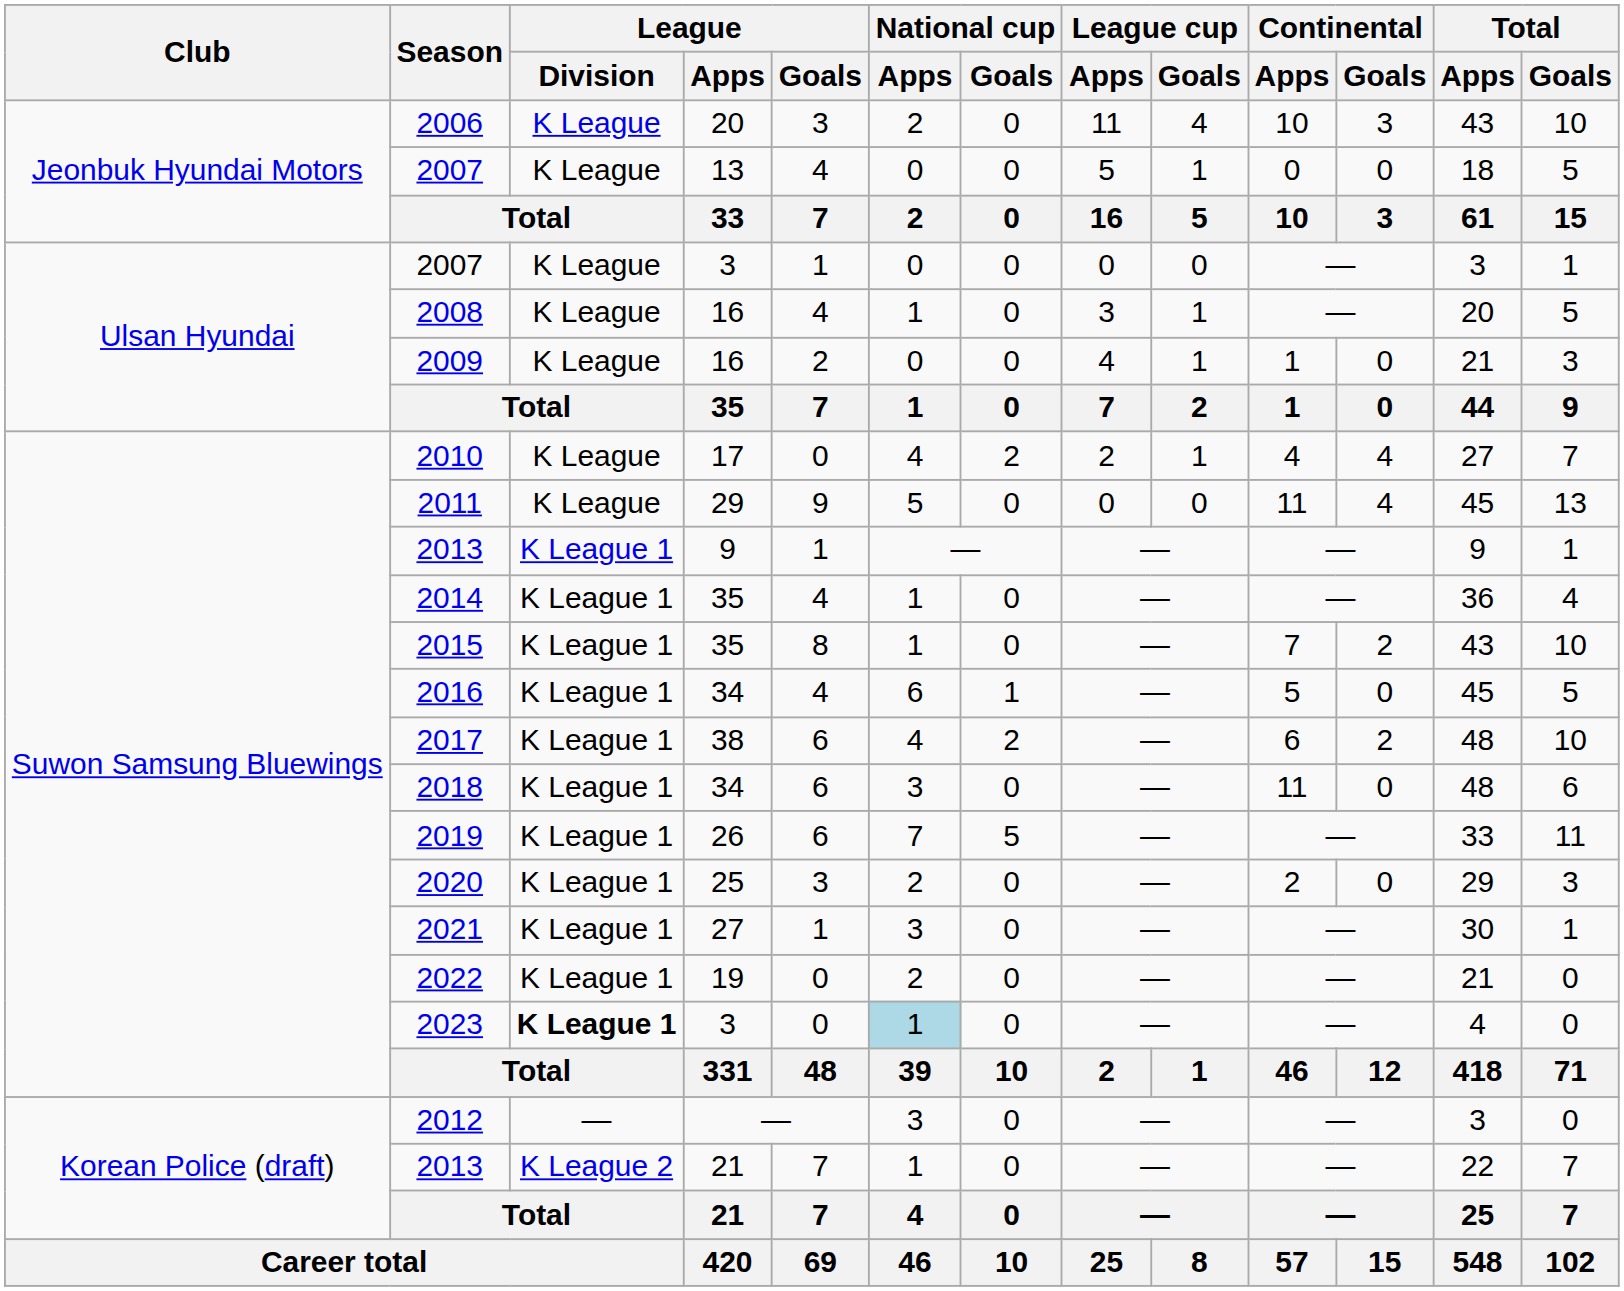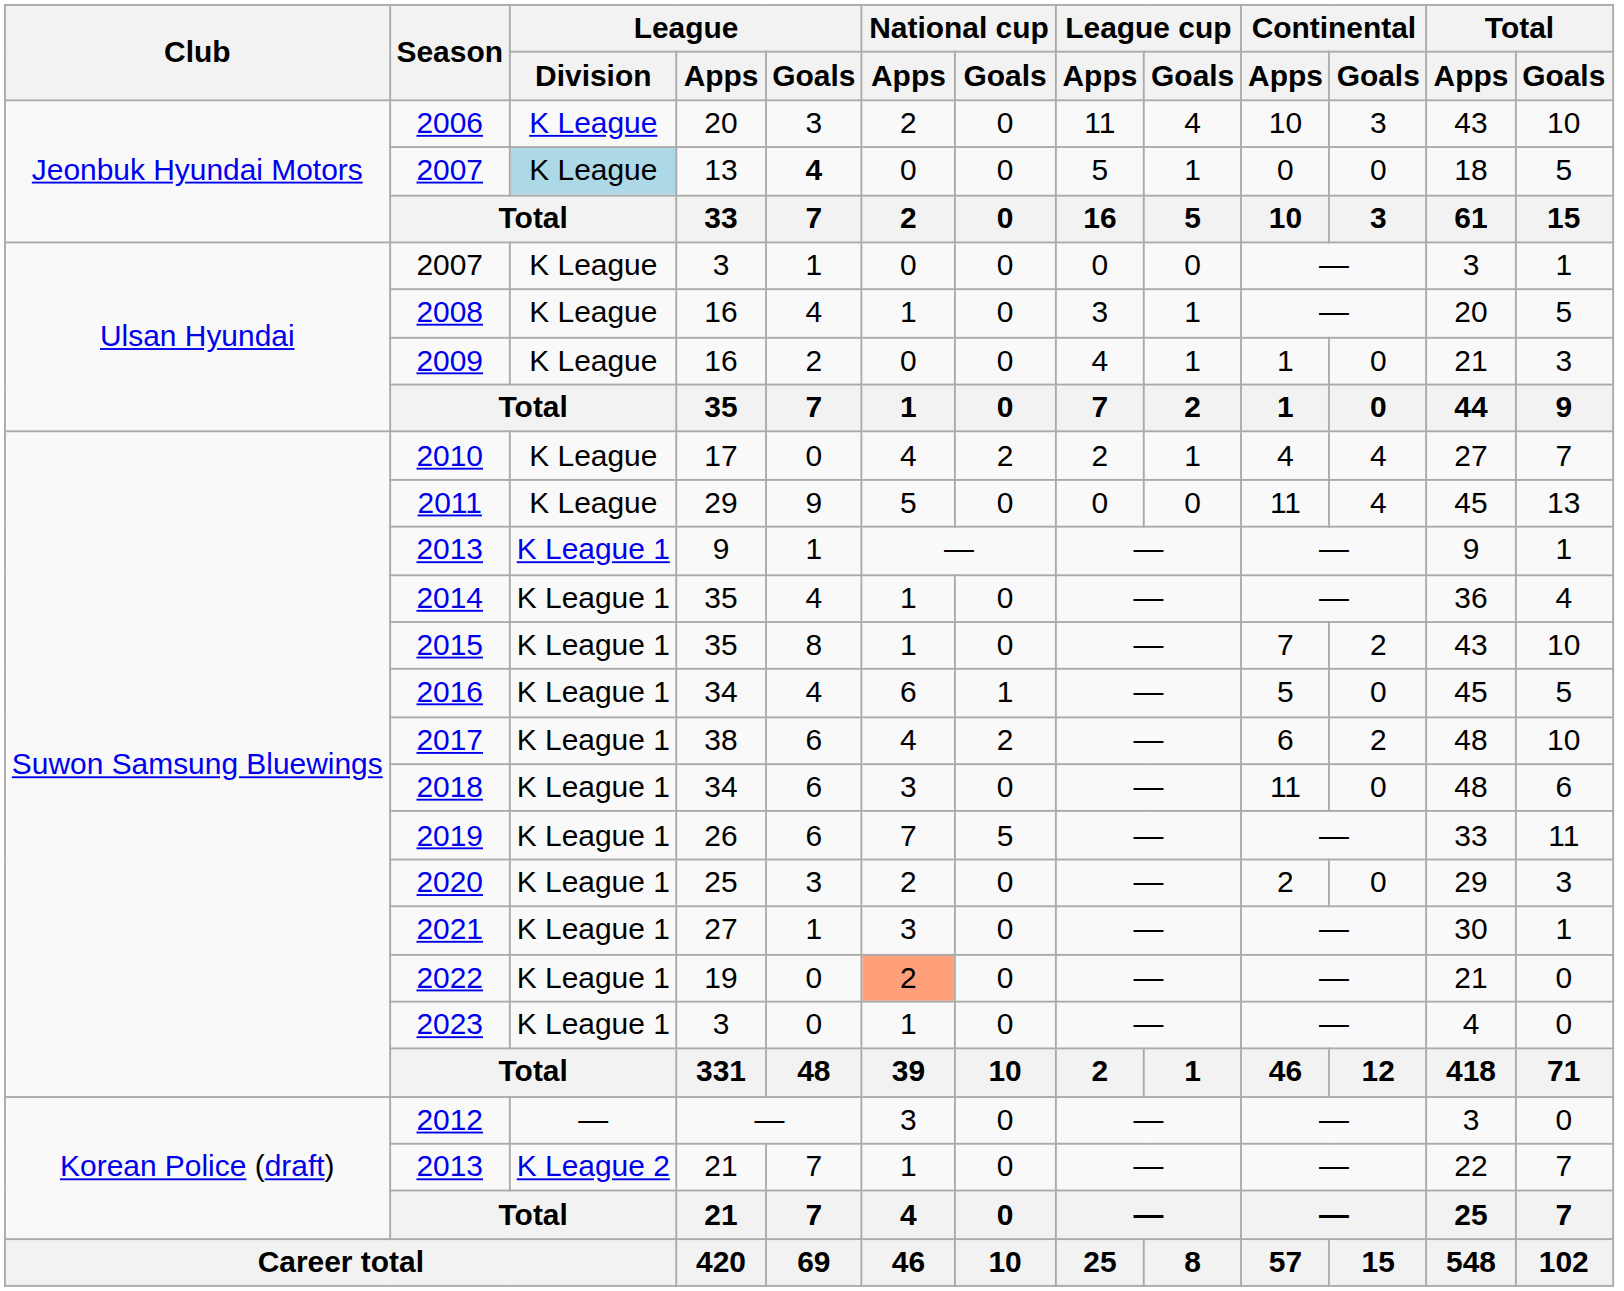(597, 170) no background -> (593, 170) lightblue background
(820, 170) normal -> (814, 170) bold
(915, 977) no background -> (908, 977) lightsalmon background
(597, 1024) bold -> (593, 1024) normal
(915, 1024) lightblue background -> (908, 1024) no background
